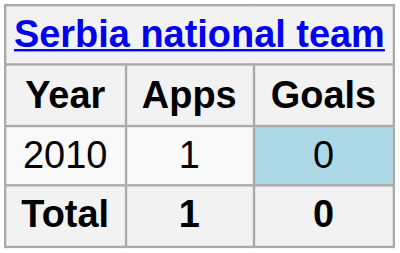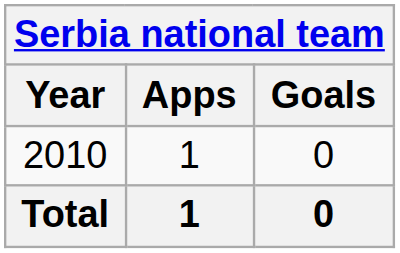(323, 154) lightblue background -> (323, 154) no background
